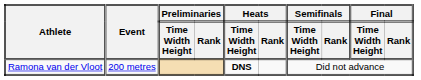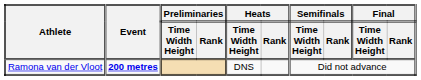(132, 67) normal -> (133, 67) bold
(242, 67) bold -> (244, 67) normal
